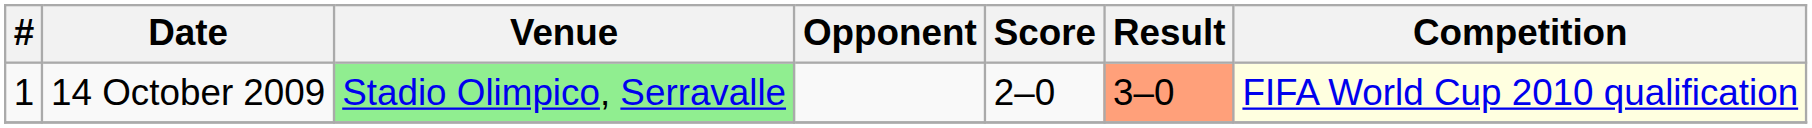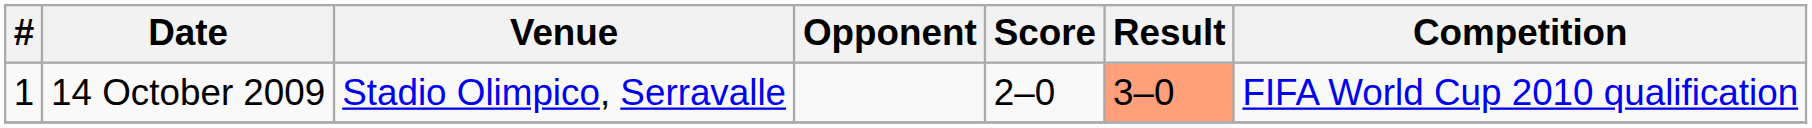(564, 92) lightgreen background -> (564, 92) no background
(1520, 92) lightyellow background -> (1520, 92) no background
